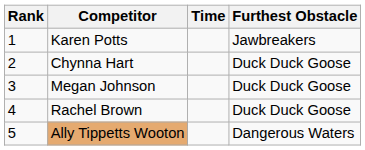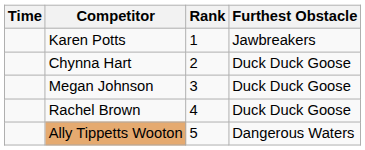columns swapped: (26, 16) <-> (208, 16)
